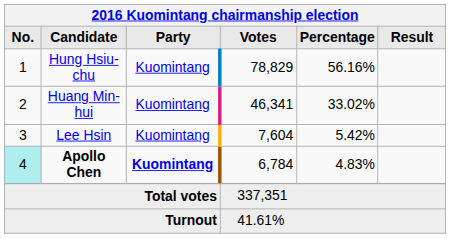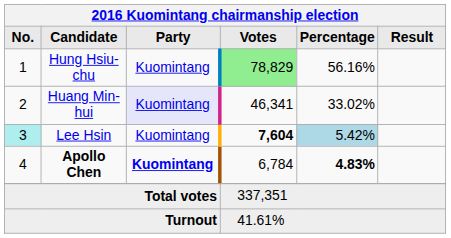(272, 67) no background -> (272, 67) lightgreen background
(173, 105) no background -> (173, 105) lavender background
(23, 135) no background -> (23, 135) paleturquoise background
(276, 135) normal -> (276, 135) bold
(355, 135) no background -> (355, 135) lightblue background
(23, 165) paleturquoise background -> (23, 165) no background
(355, 165) normal -> (355, 165) bold
